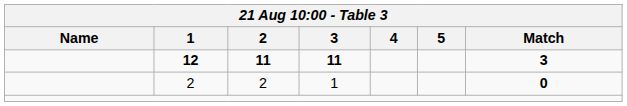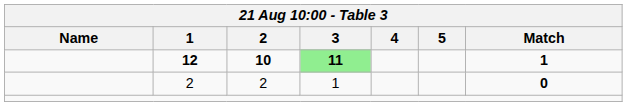(263, 60) 11 -> (263, 60) 10
(334, 60) no background -> (335, 60) lightgreen background
(544, 60) 3 -> (544, 60) 1
